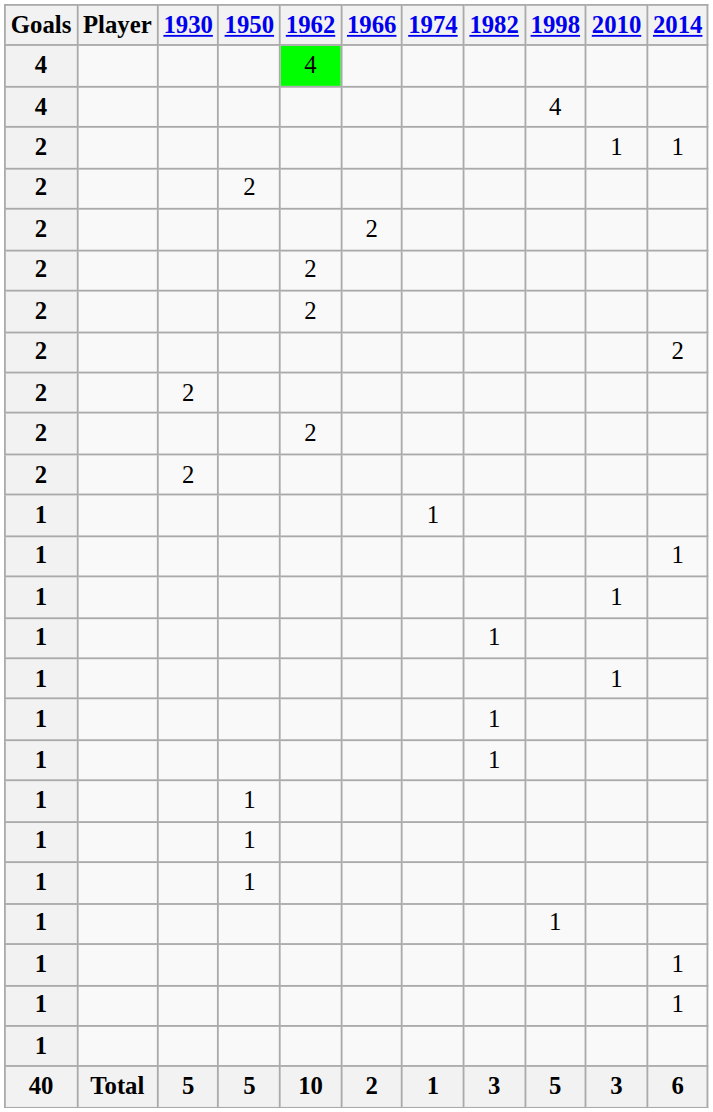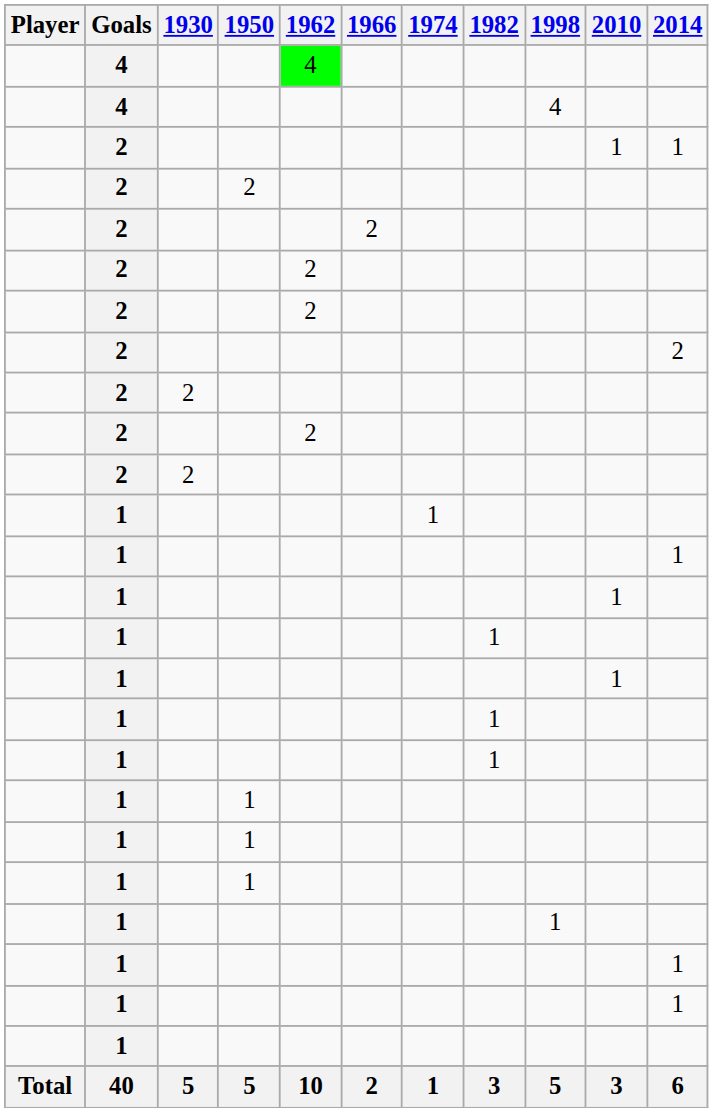columns swapped: (117, 24) <-> (41, 24)
